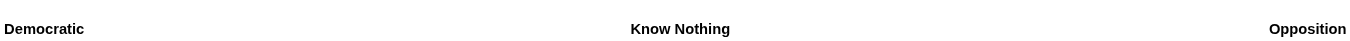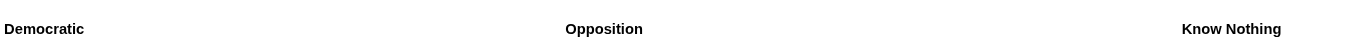columns swapped: (680, 9) <-> (1308, 9)
